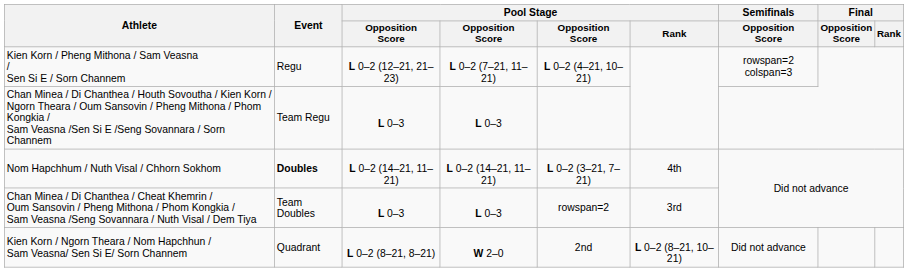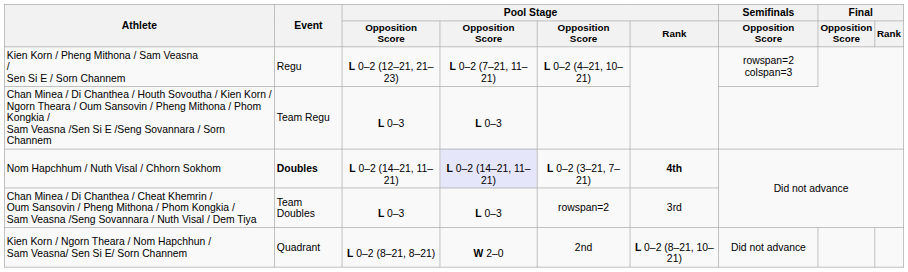(489, 175) no background -> (489, 175) lavender background
(674, 169) normal -> (674, 169) bold
